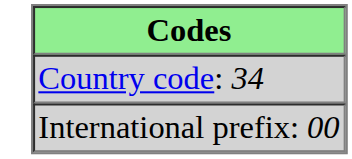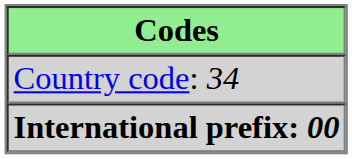(189, 127) normal -> (177, 127) bold
